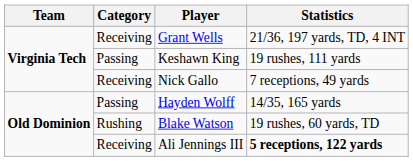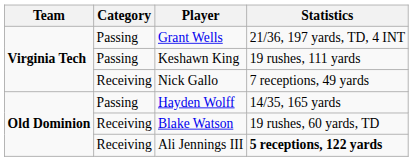(124, 37) Receiving -> (117, 37) Passing
(119, 123) Rushing -> (124, 123) Receiving
